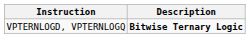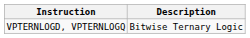(186, 26) bold -> (186, 26) normal
